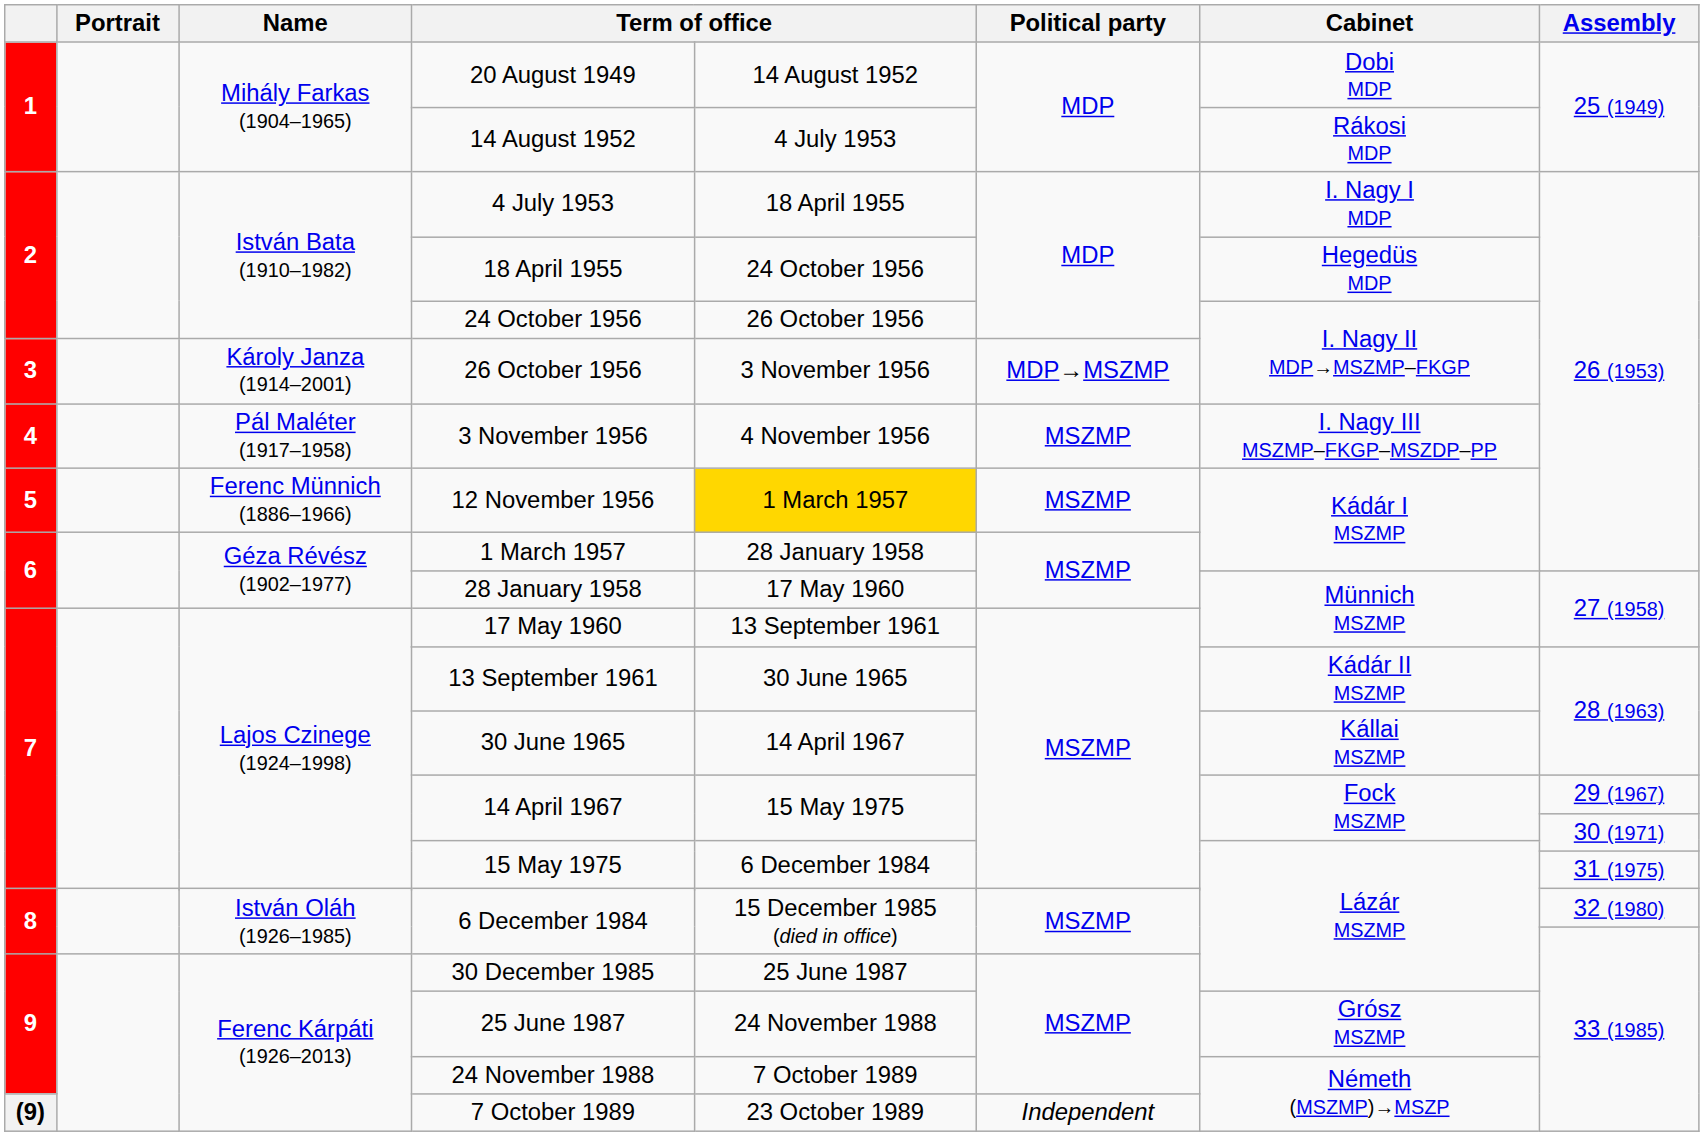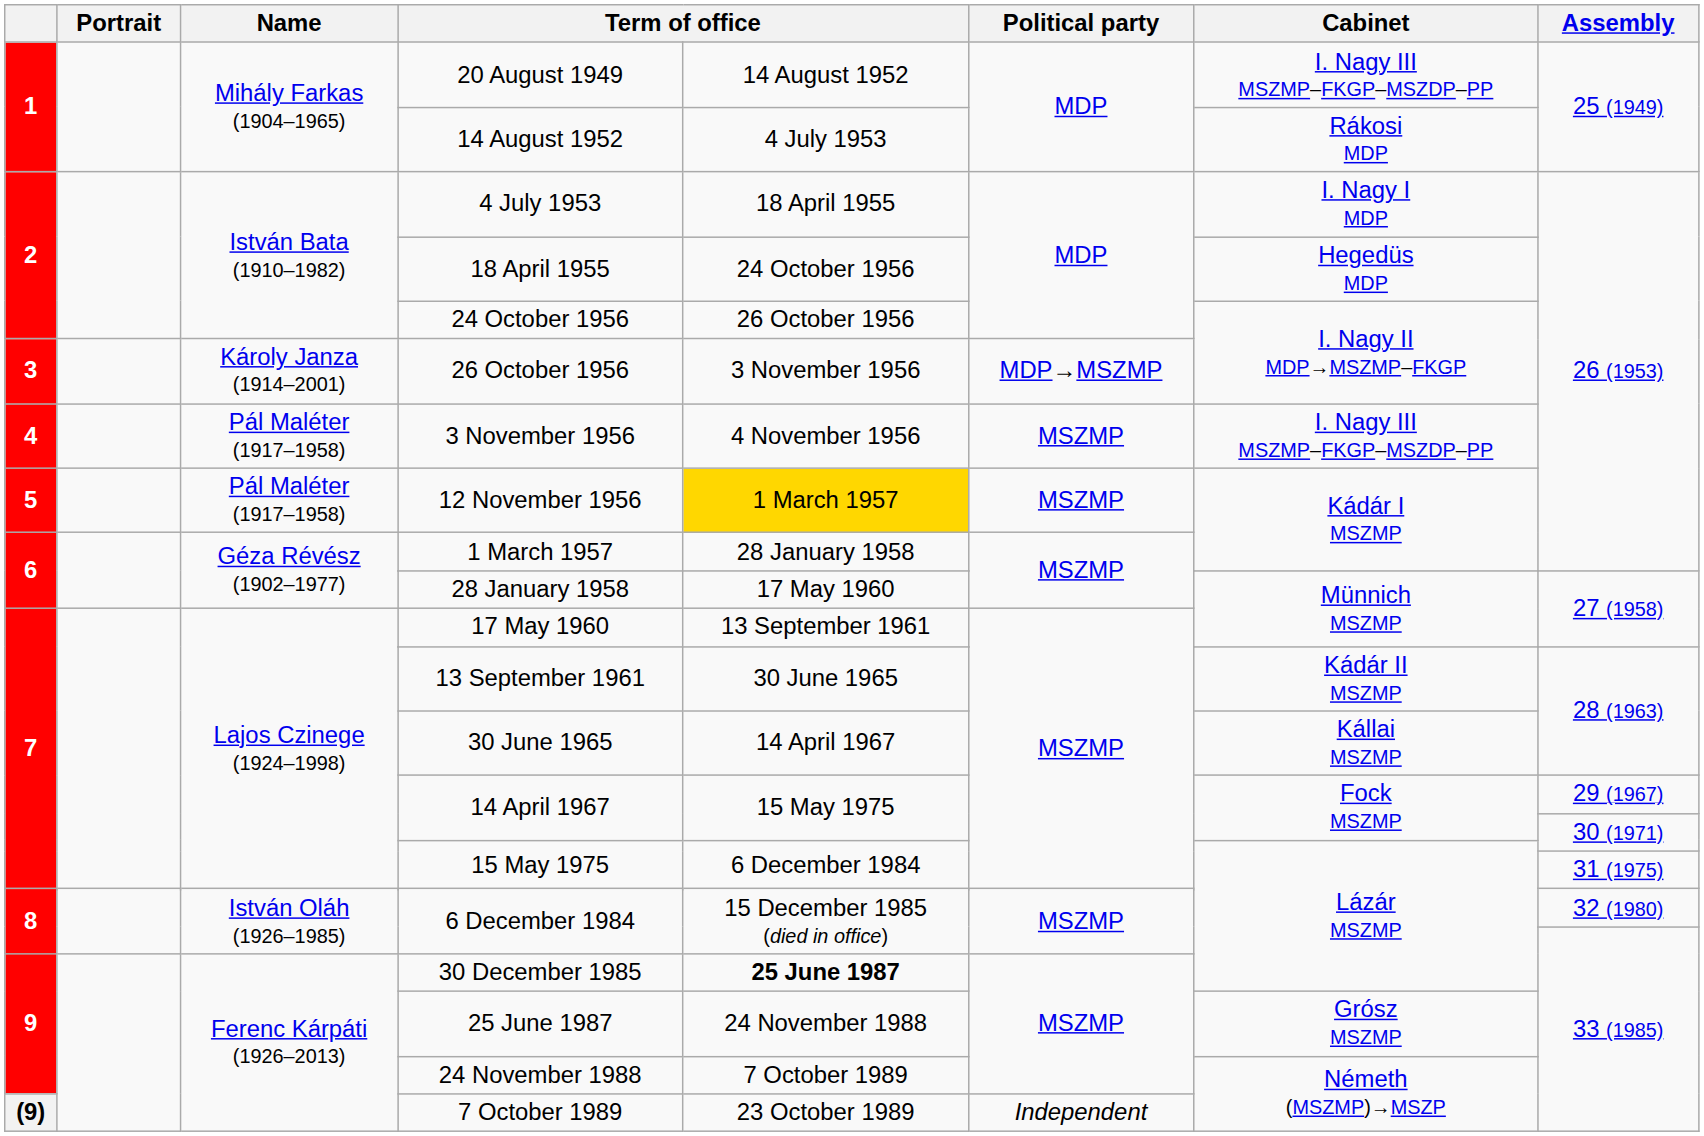(1370, 74) Dobi MDP -> (1366, 74) I. Nagy III MSZMP–FKGP–MSZDP–PP
(295, 500) Ferenc Münnich (1886–1966) -> (289, 500) Pál Maléter (1917–1958)
(835, 972) normal -> (826, 972) bold
